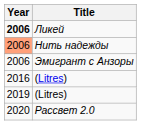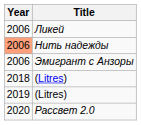(18, 29) bold -> (18, 29) normal
(18, 78) 2016 -> (18, 78) 2018
